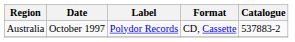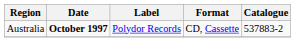(77, 28) normal -> (78, 28) bold
